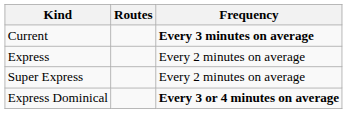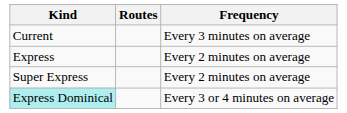(236, 35) bold -> (237, 35) normal
(58, 98) no background -> (63, 98) paleturquoise background
(249, 98) bold -> (249, 98) normal
